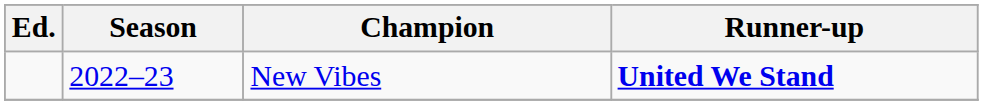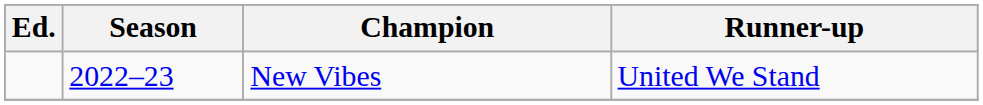(726, 75) bold -> (719, 75) normal
